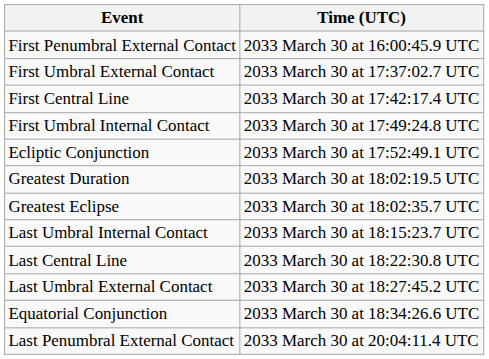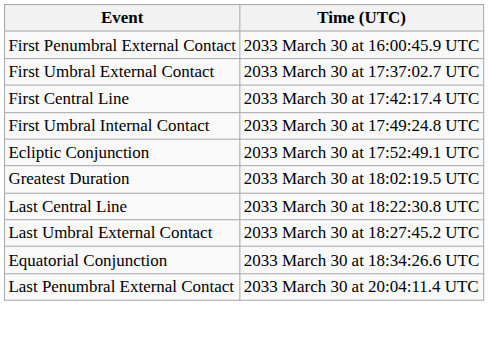- row: (64, 206)
- row: (108, 233)
